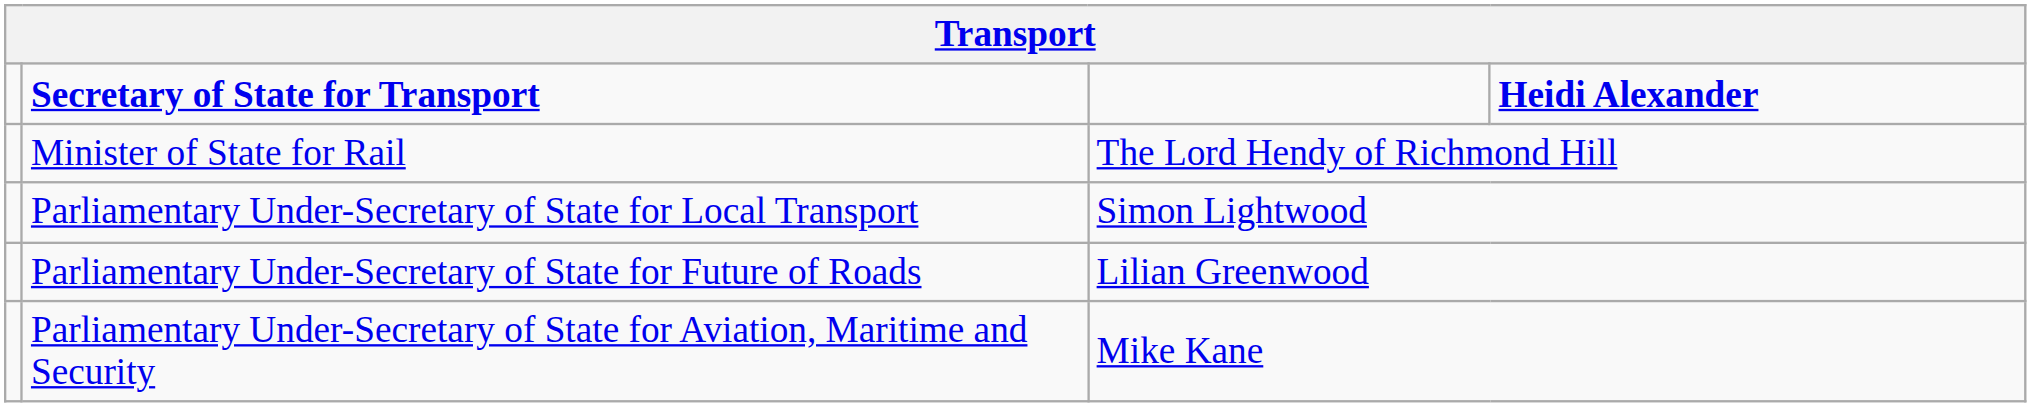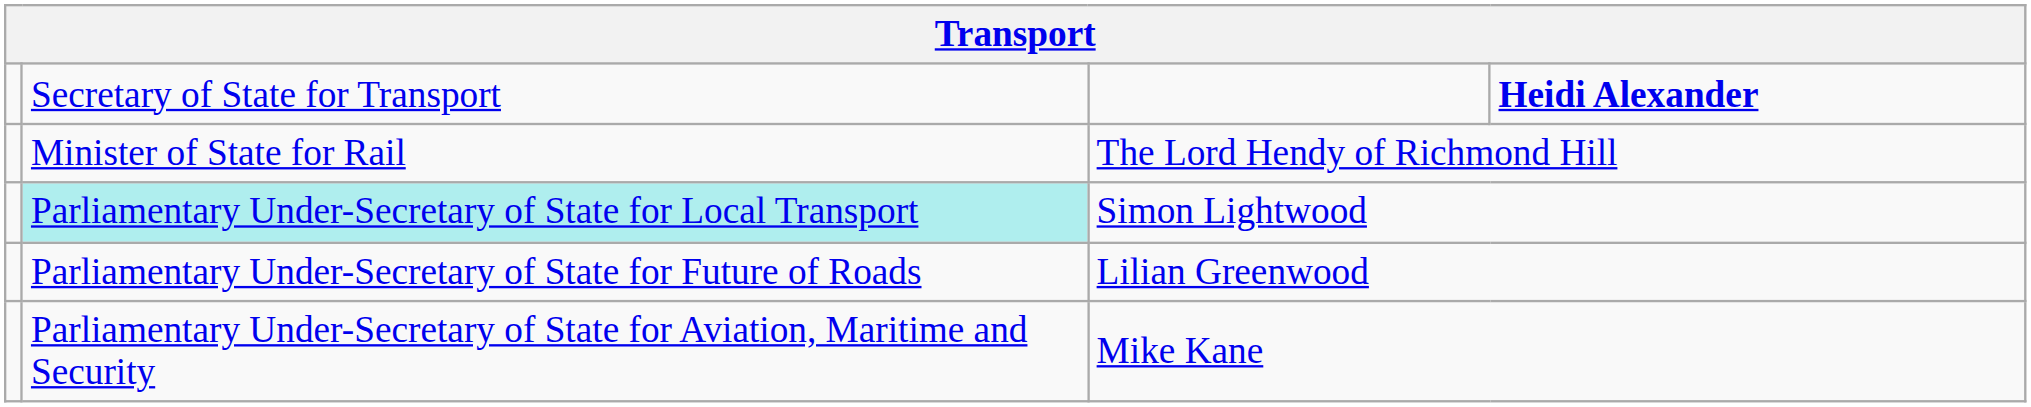(285, 93) bold -> (266, 93) normal
(475, 211) no background -> (475, 211) paleturquoise background
